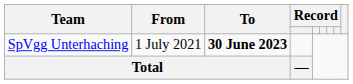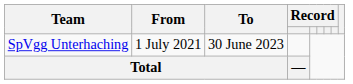(247, 44) bold -> (246, 44) normal
